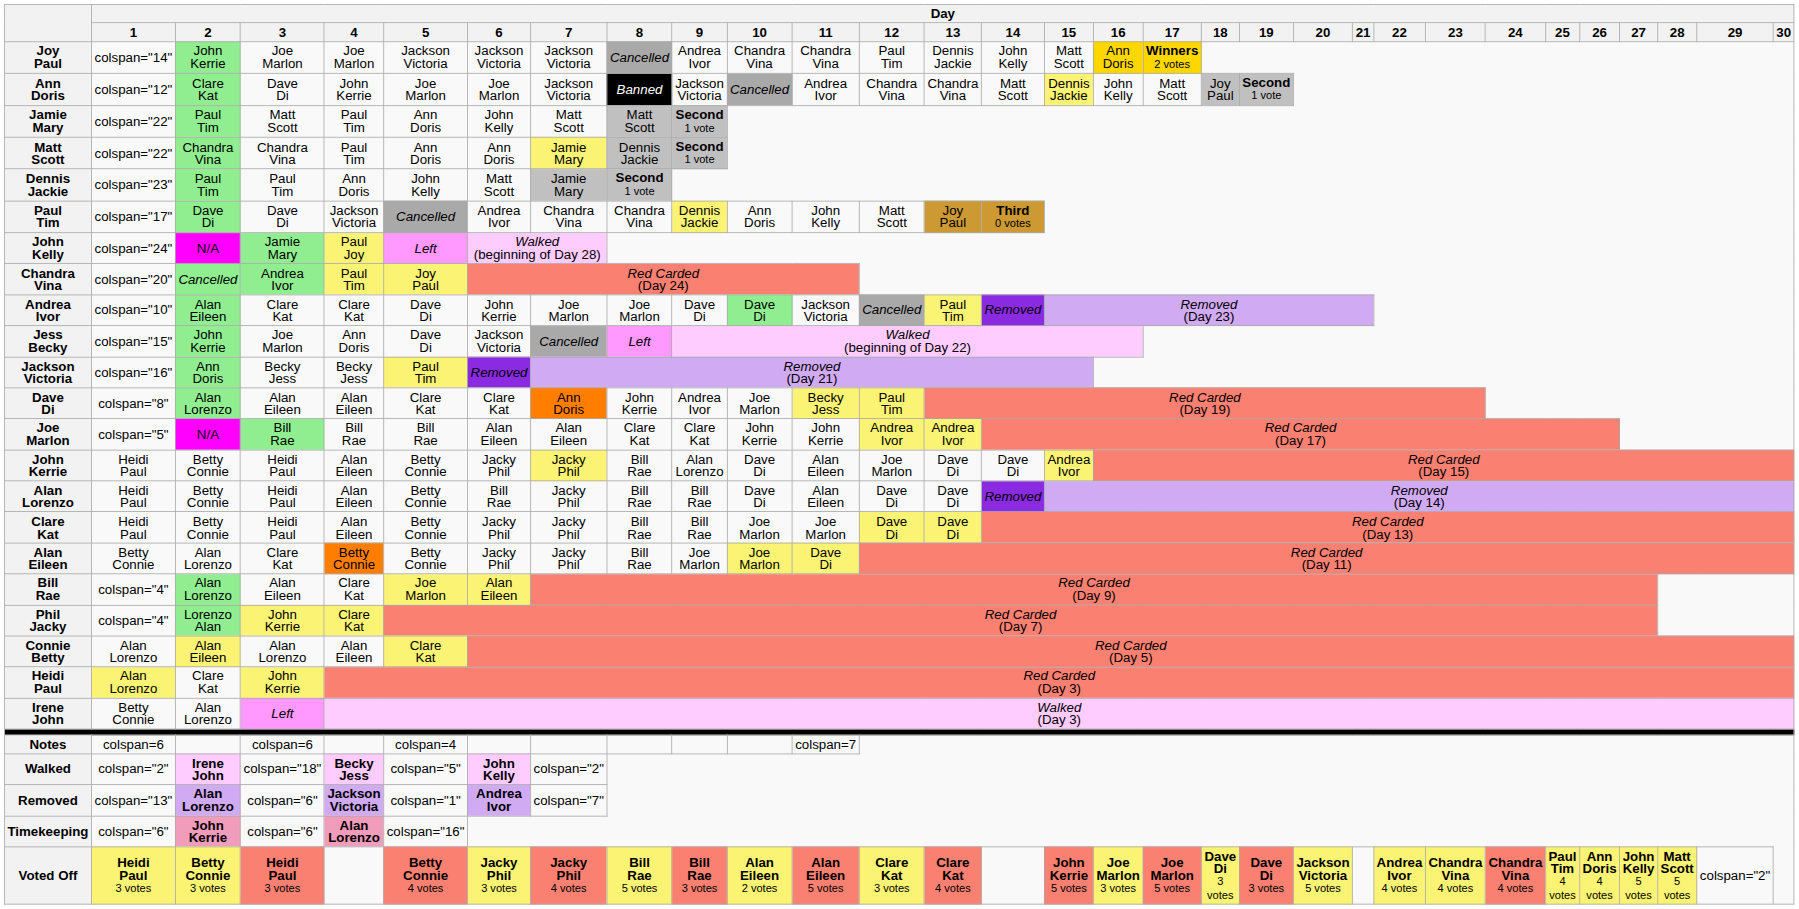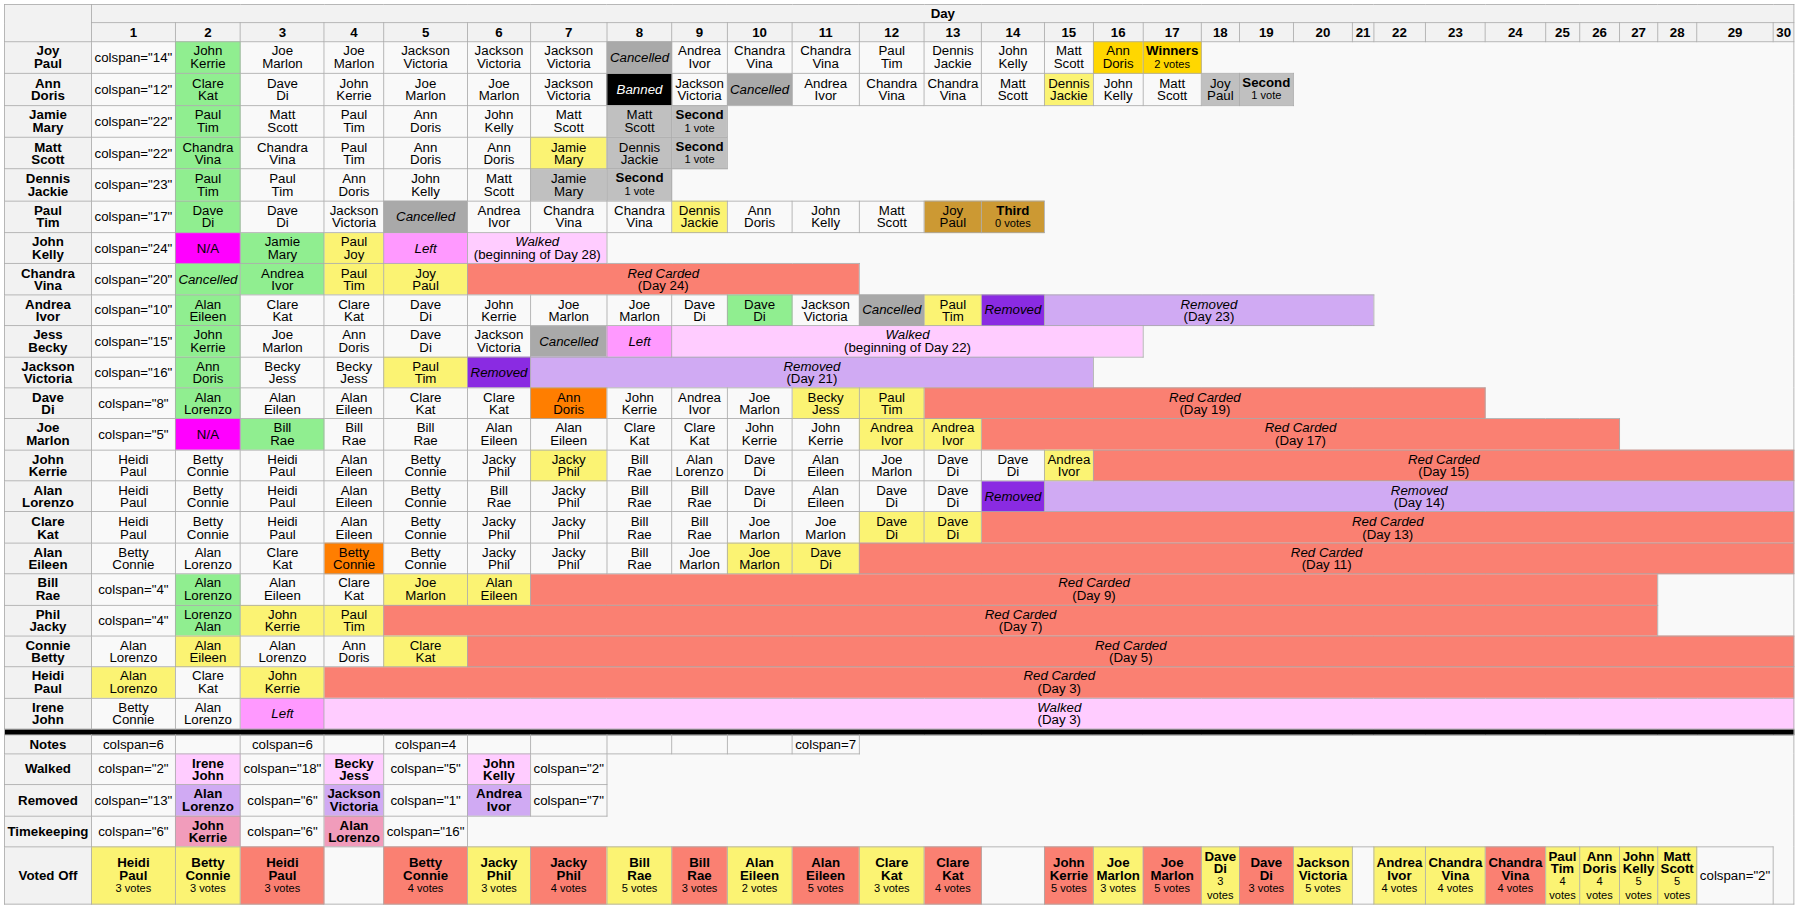(354, 620) Clare Kat -> (354, 620) Paul Tim
(354, 651) Alan Eileen -> (354, 651) Ann Doris
